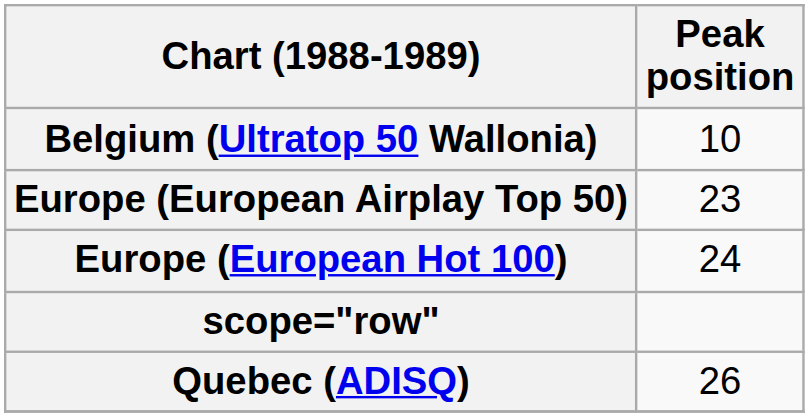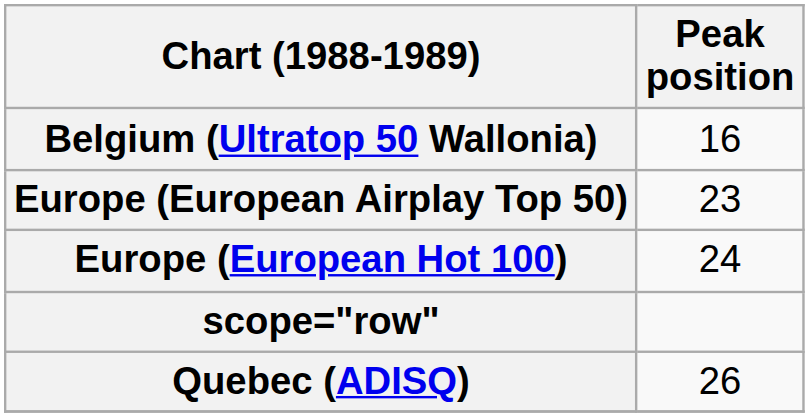(720, 138) 10 -> (720, 138) 16
